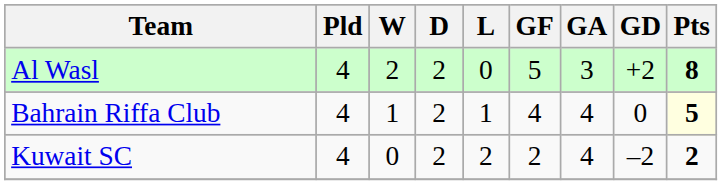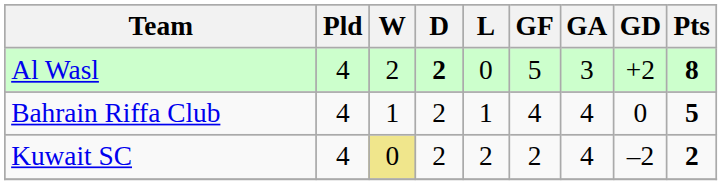(439, 69) normal -> (439, 69) bold
(692, 112) lightyellow background -> (692, 112) no background
(392, 156) no background -> (392, 156) khaki background
